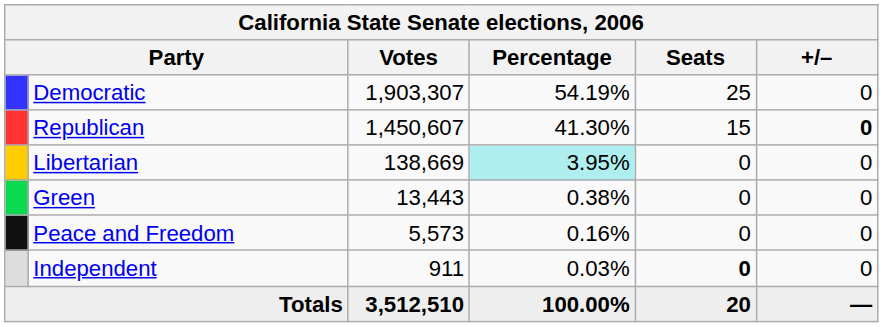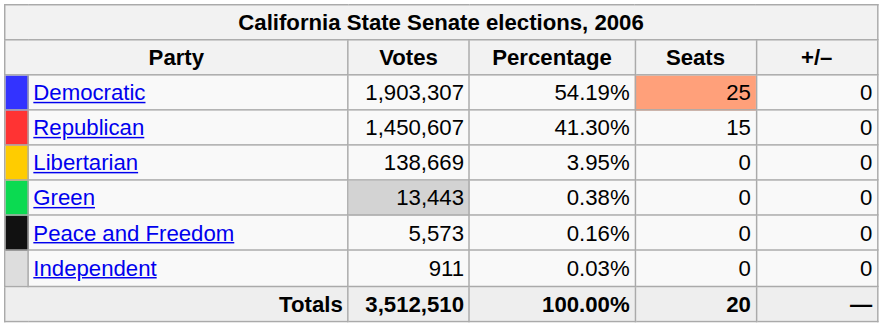(739, 93) no background -> (739, 93) lightsalmon background
(866, 128) bold -> (866, 128) normal
(598, 163) paleturquoise background -> (598, 163) no background
(430, 198) no background -> (430, 198) lightgrey background
(745, 268) bold -> (745, 268) normal
